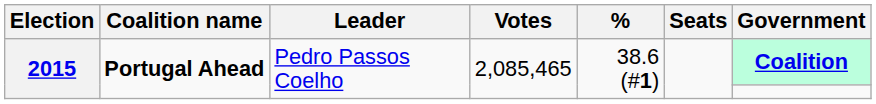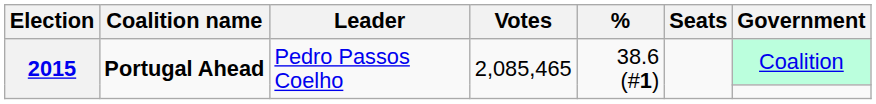(801, 61) bold -> (801, 61) normal
